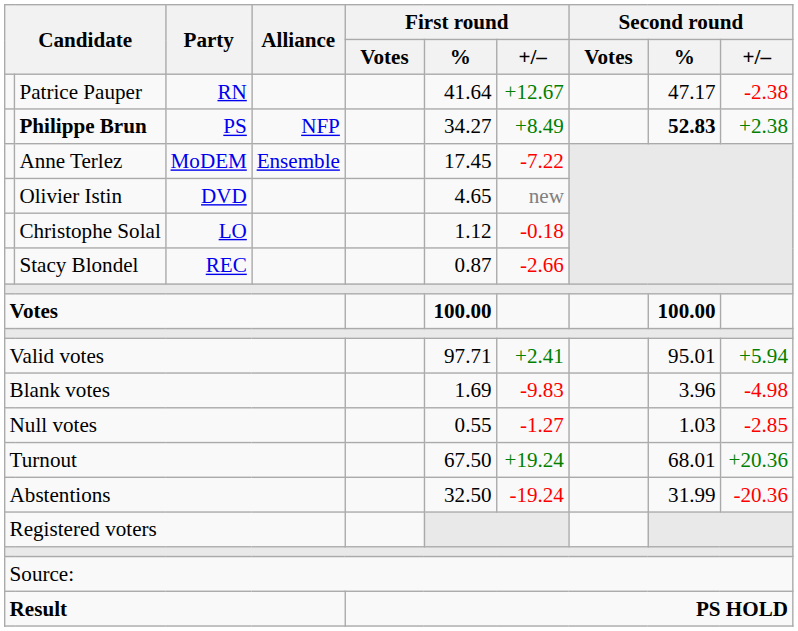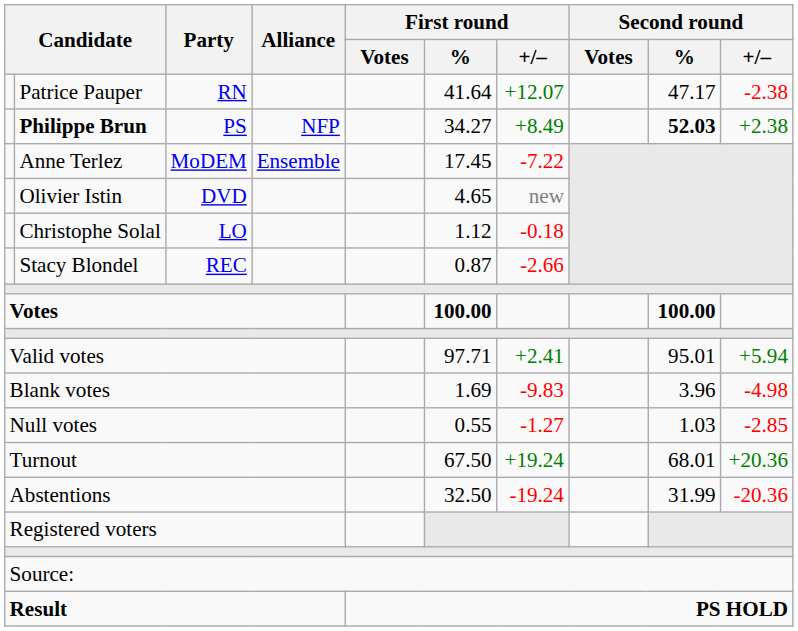(534, 91) +12.67 -> (534, 91) +12.07
(692, 126) 52.83 -> (692, 126) 52.03
